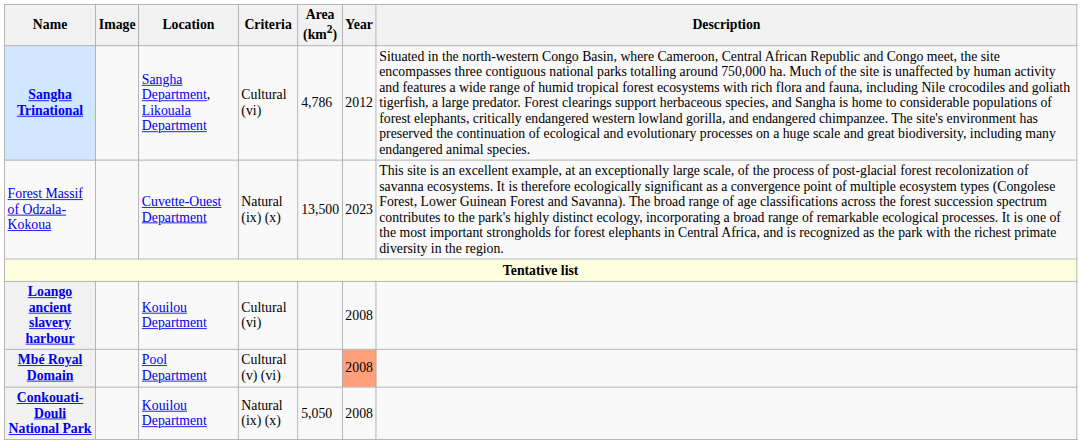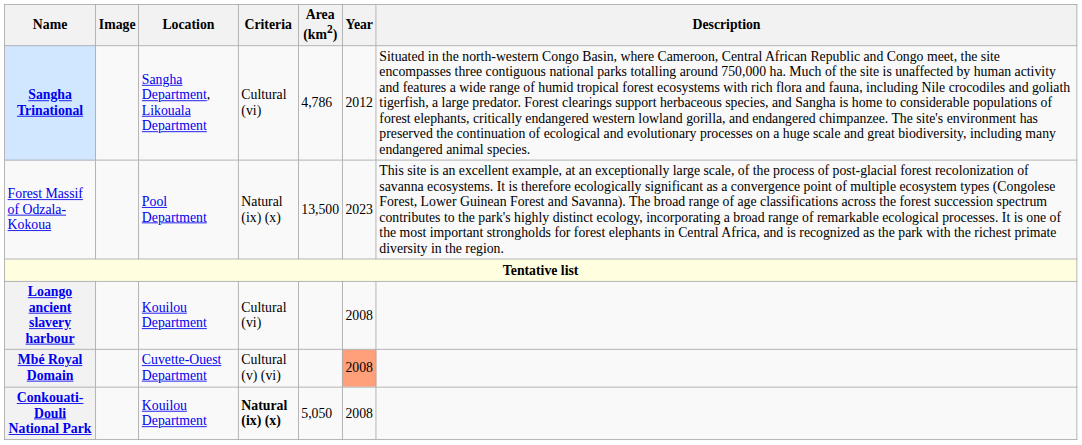(182, 209) Cuvette-Ouest Department -> (174, 209) Pool Department
(174, 368) Pool Department -> (182, 368) Cuvette-Ouest Department
(262, 413) normal -> (264, 413) bold
